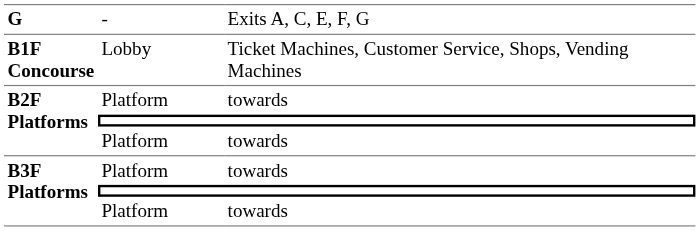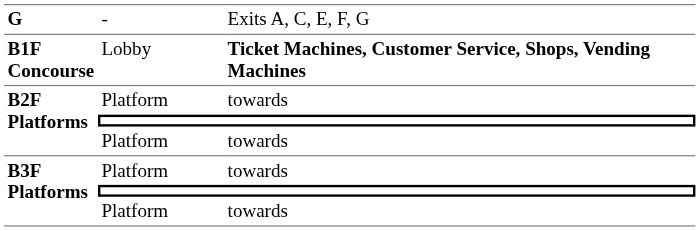(428, 59) normal -> (439, 59) bold
